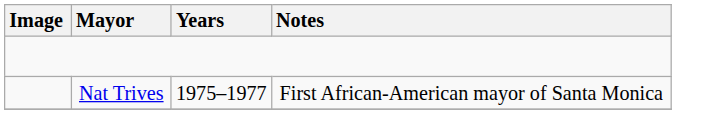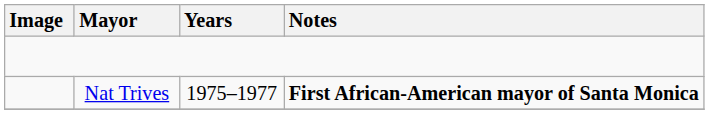(471, 92) normal -> (494, 92) bold
